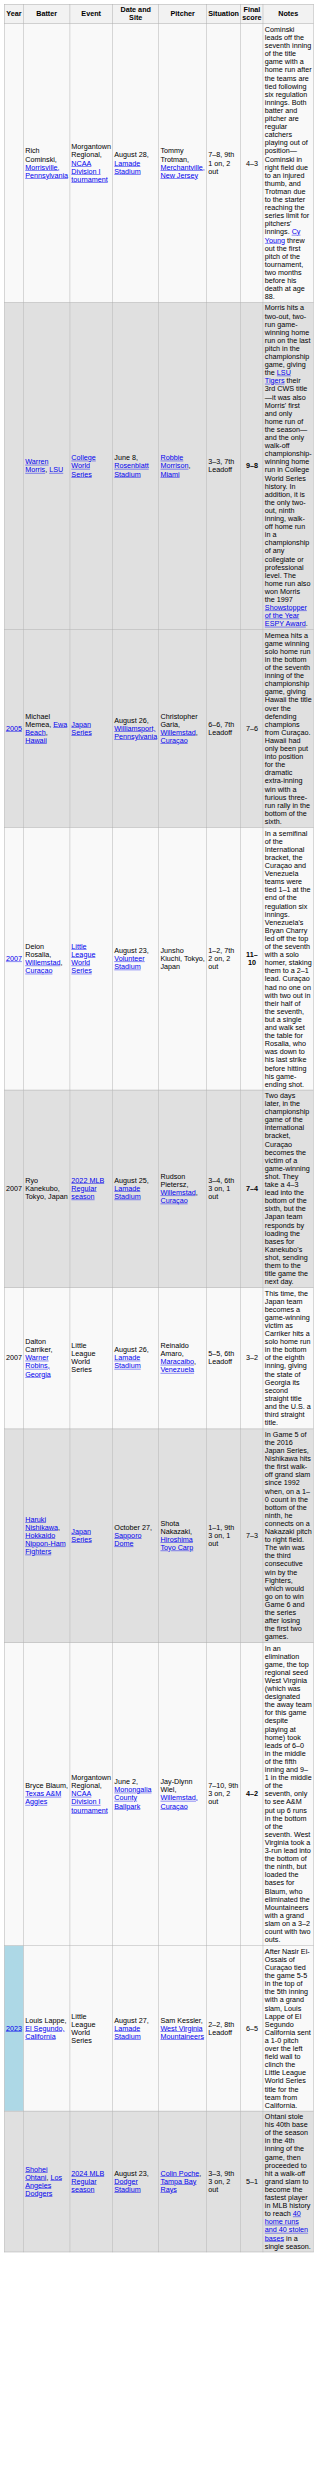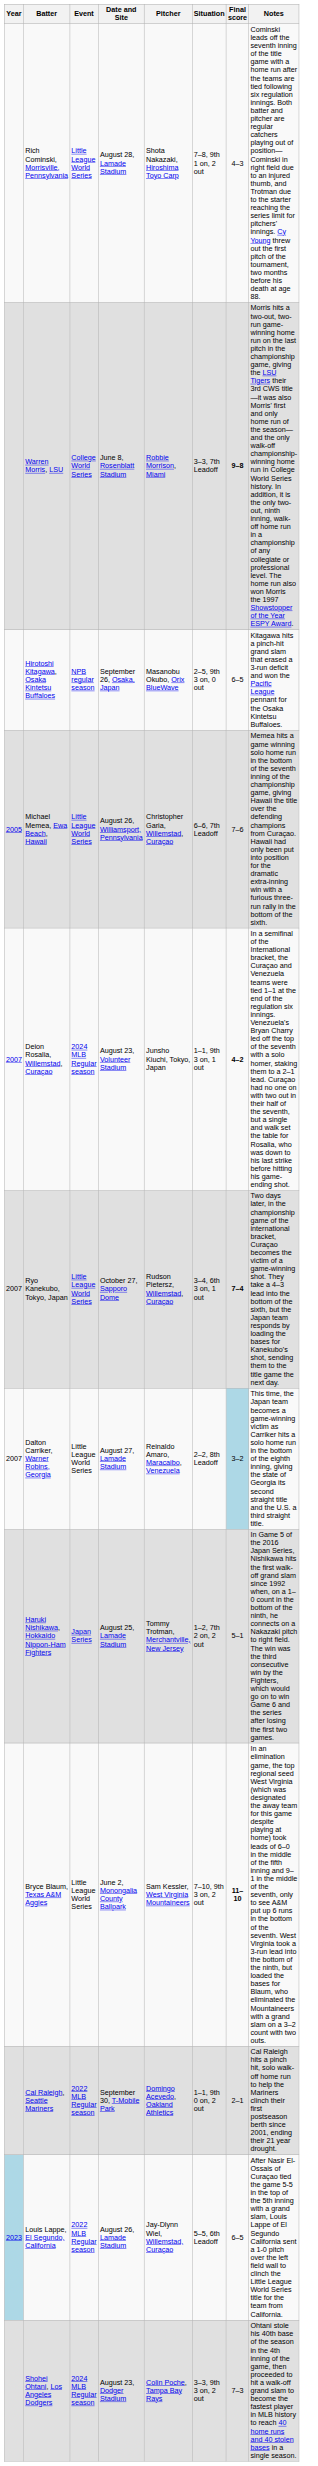(91, 163) Morgantown Regional, NCAA Division I tournament -> (83, 163) Little League World Series
(183, 163) Tommy Trotman, Merchantville, New Jersey -> (162, 163) Shota Nakazaki, Hiroshima Toyo Carp
+ row: (41, 680)
(82, 728) Japan Series -> (83, 829) Little League World Series
(83, 959) Little League World Series -> (84, 1059) 2024 MLB Regular season
(221, 959) 1–2, 7th 2 on, 2 out -> (207, 1059) 1–1, 9th 3 on, 1 out
(252, 959) 11–10 -> (238, 1059) 4–2
(88, 1189) 2022 MLB Regular season -> (83, 1289) Little League World Series
(132, 1189) August 25, Lamade Stadium -> (119, 1289) October 27, Sapporo Dome
(132, 1358) August 26, Lamade Stadium -> (117, 1459) August 27, Lamade Stadium
(221, 1358) 5–5, 6th Leadoff -> (207, 1459) 2–2, 8th Leadoff
(252, 1358) no background -> (238, 1459) lightblue background
(133, 1535) October 27, Sapporo Dome -> (117, 1636) August 25, Lamade Stadium
(177, 1535) Shota Nakazaki, Hiroshima Toyo Carp -> (168, 1636) Tommy Trotman, Merchantville, New Jersey
(221, 1535) 1–1, 9th 3 on, 1 out -> (207, 1636) 1–2, 7th 2 on, 2 out
(252, 1535) 7–3 -> (238, 1636) 5–1
(91, 1794) Morgantown Regional, NCAA Division I tournament -> (83, 1894) Little League World Series
(179, 1794) Jay-Dlynn Wiel, Willemstad, Curaçao -> (168, 1894) Sam Kessler, West Virginia Mountaineers
(252, 1794) 4–2 -> (238, 1894) 11–10
+ row: (45, 2100)
(83, 2028) Little League World Series -> (84, 2237) 2022 MLB Regular season
(132, 2028) August 27, Lamade Stadium -> (117, 2237) August 26, Lamade Stadium
(182, 2028) Sam Kessler, West Virginia Mountaineers -> (165, 2237) Jay-Dlynn Wiel, Willemstad, Curaçao
(221, 2028) 2–2, 8th Leadoff -> (207, 2237) 5–5, 6th Leadoff
(252, 2181) 5–1 -> (238, 2390) 7–3
